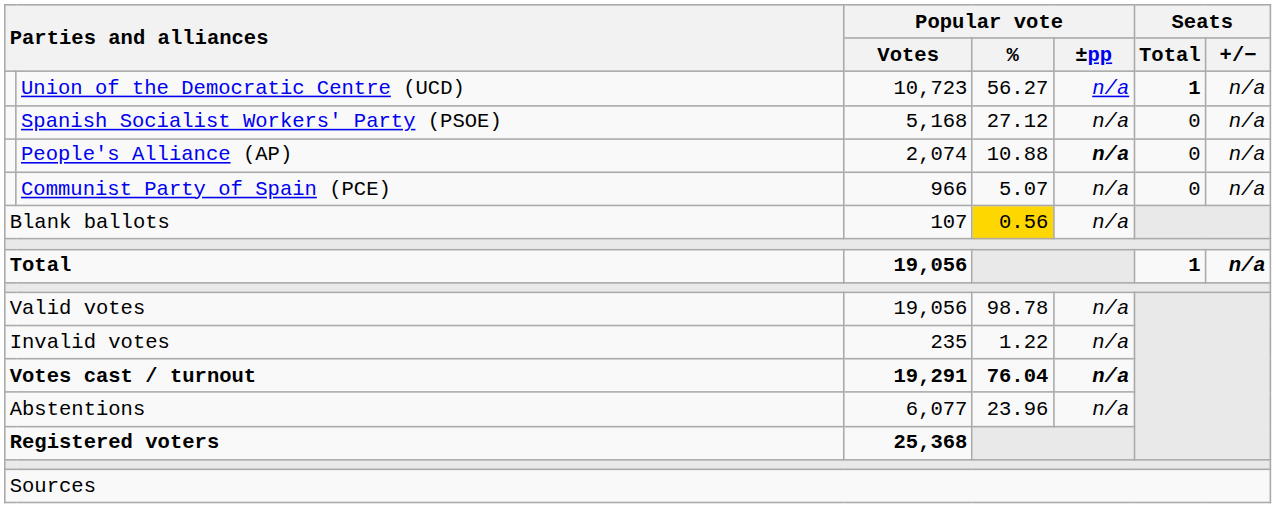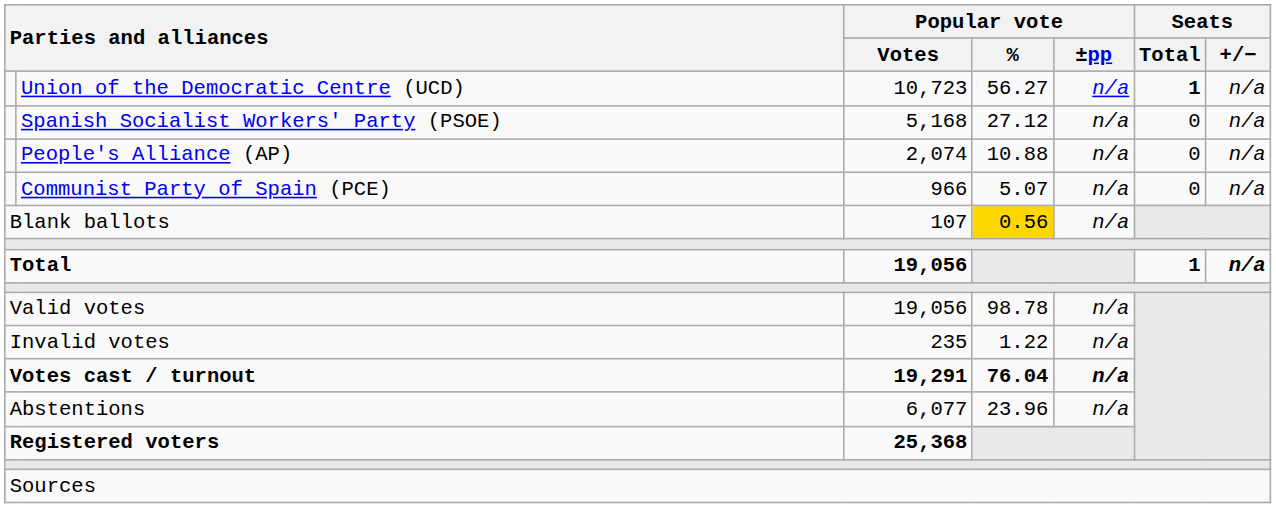(1111, 155) bold -> (1111, 155) normal
